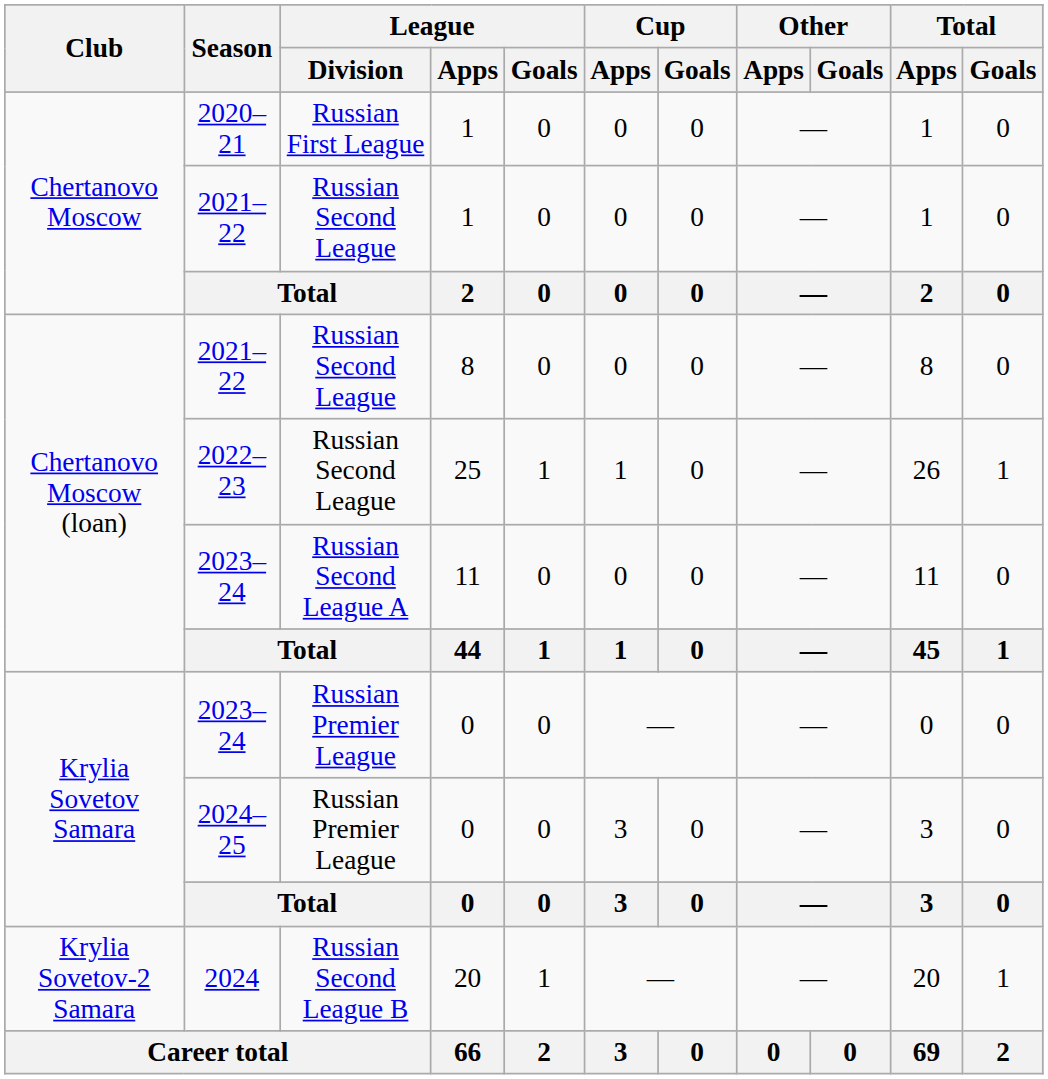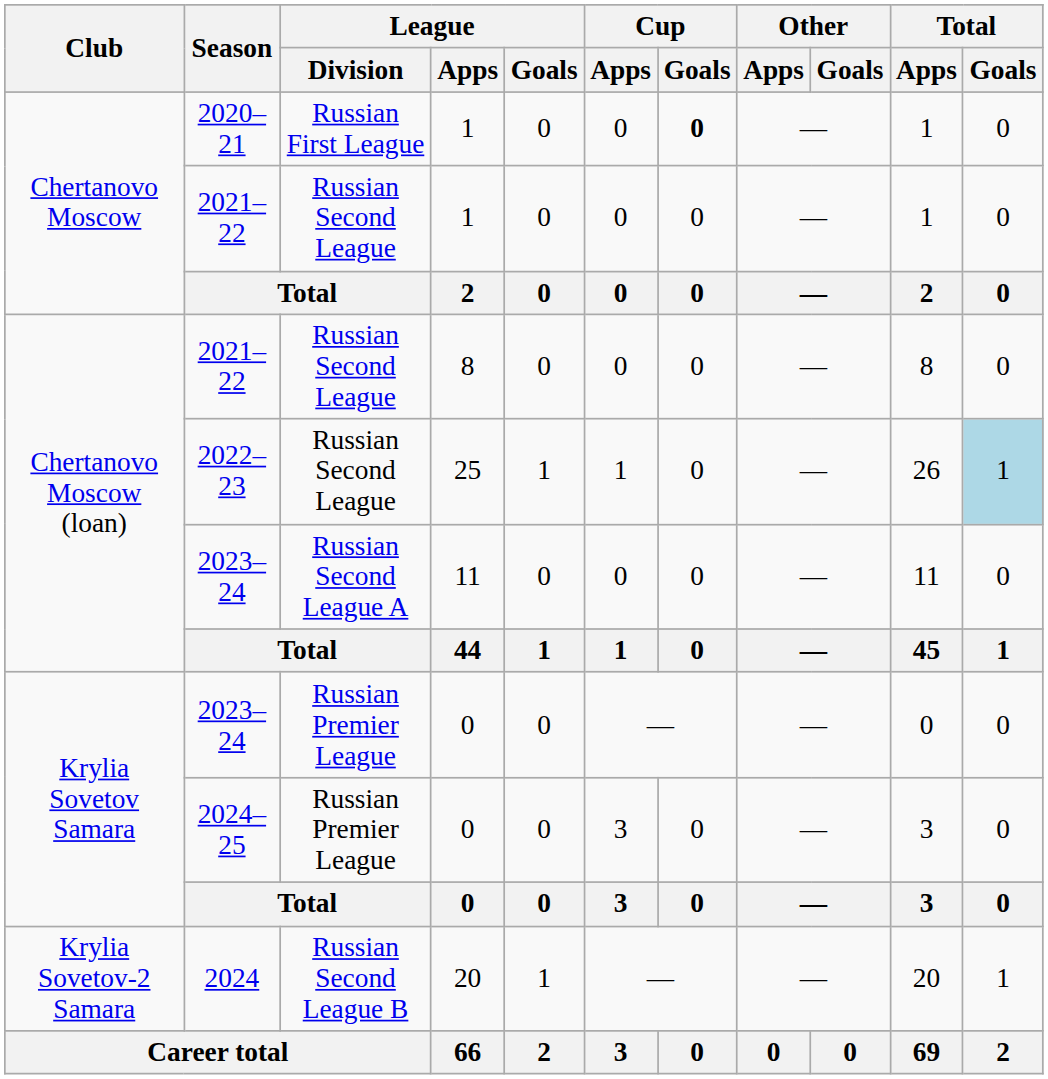(697, 128) normal -> (697, 128) bold
(1003, 471) no background -> (1003, 471) lightblue background
